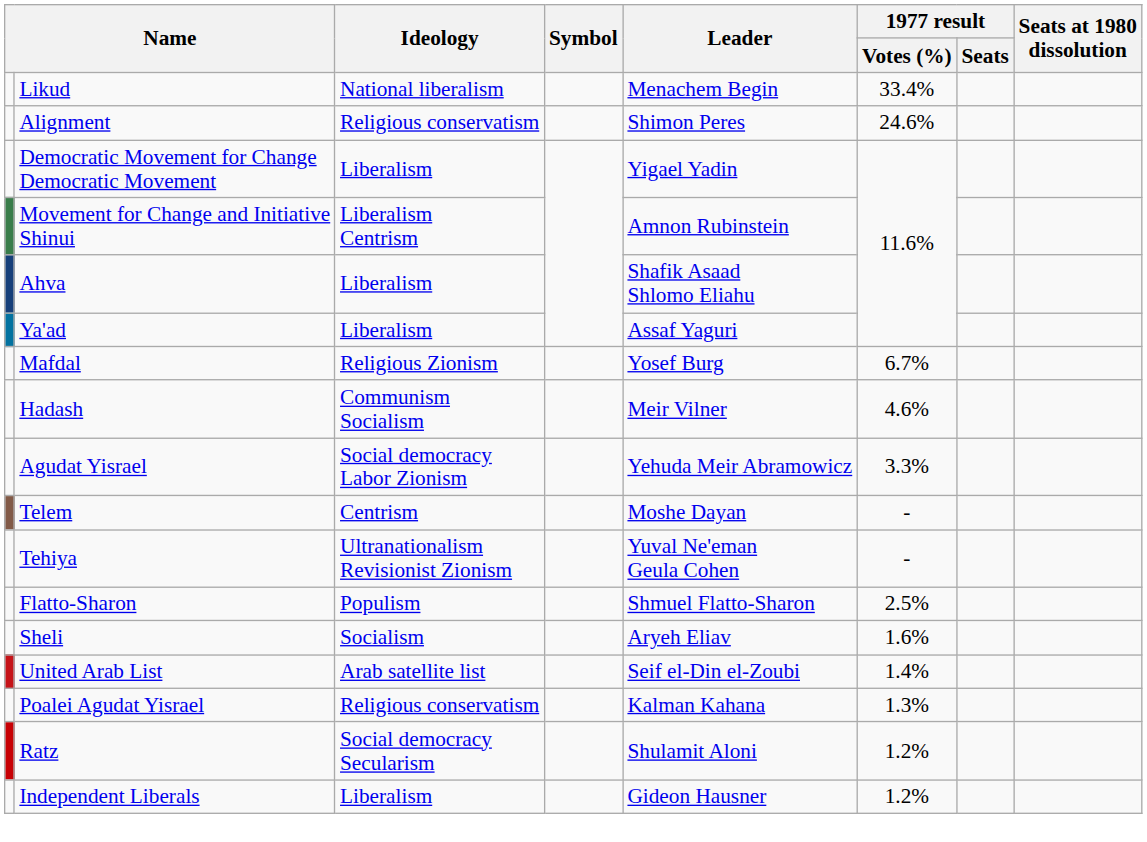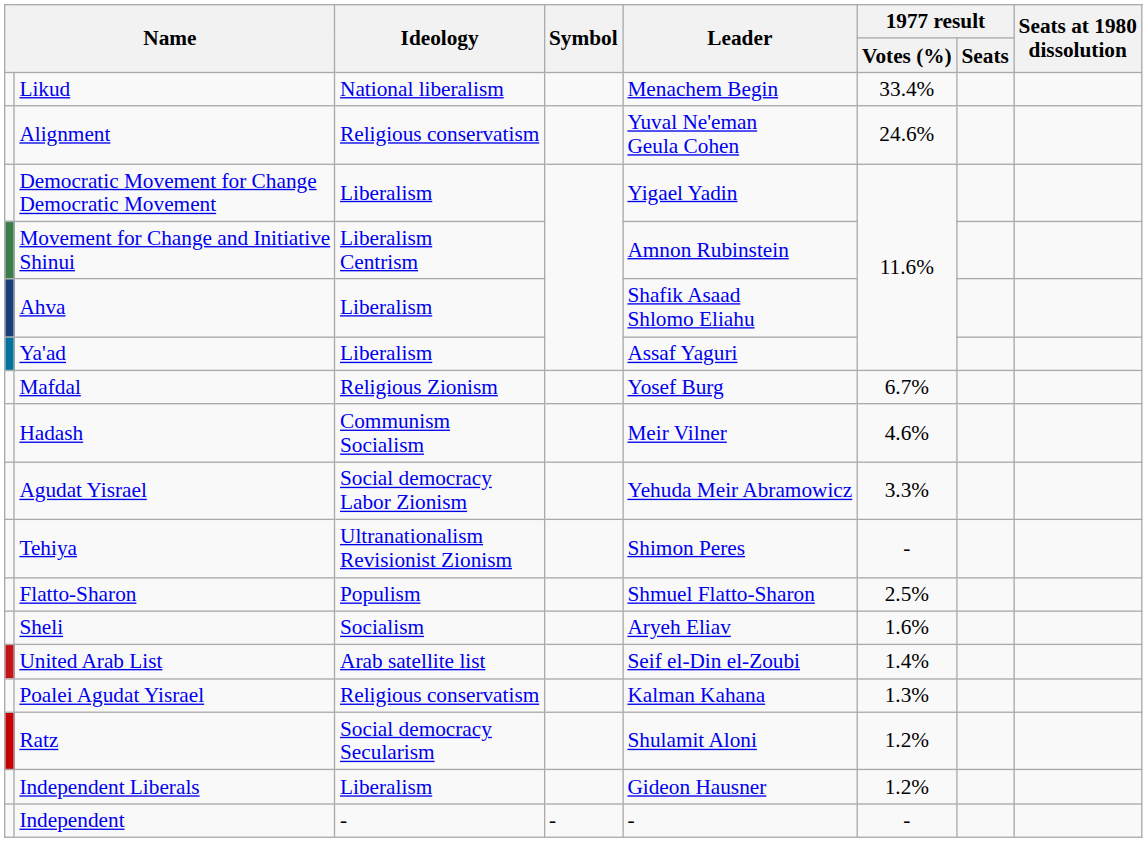(686, 122) Shimon Peres -> (692, 134) Yuval Ne'eman Geula Cohen
- row: (46, 512)
(692, 558) Yuval Ne'eman Geula Cohen -> (686, 548) Shimon Peres
+ row: (72, 820)
